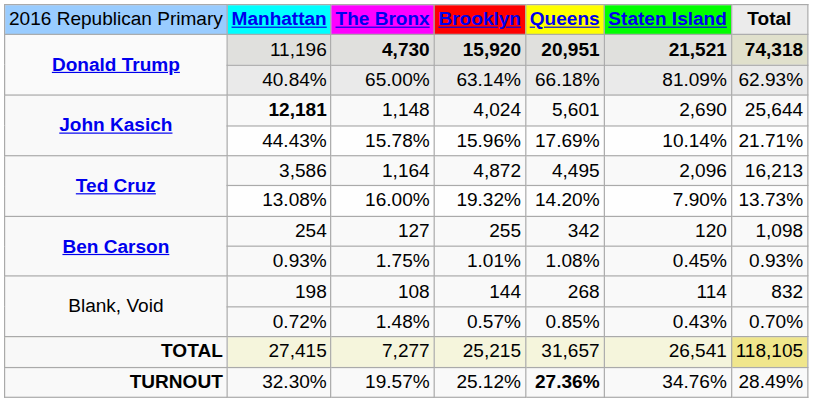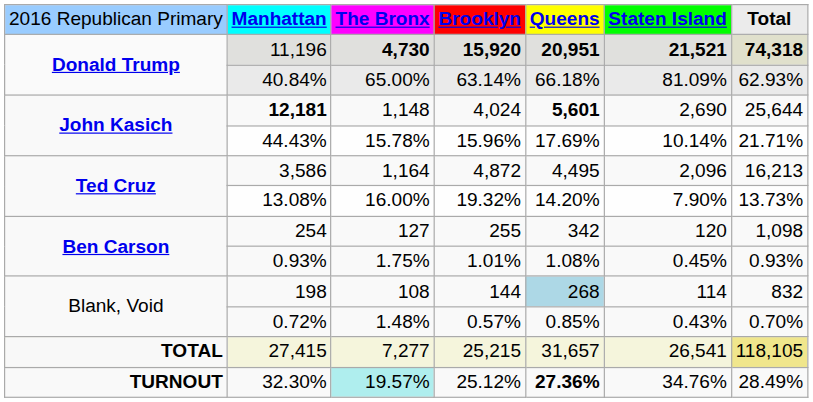(576, 110) normal -> (576, 110) bold
(584, 291) no background -> (584, 291) lightblue background
(397, 381) no background -> (397, 381) paleturquoise background
